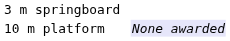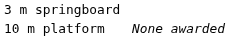(179, 28) lavender background -> (179, 28) no background
